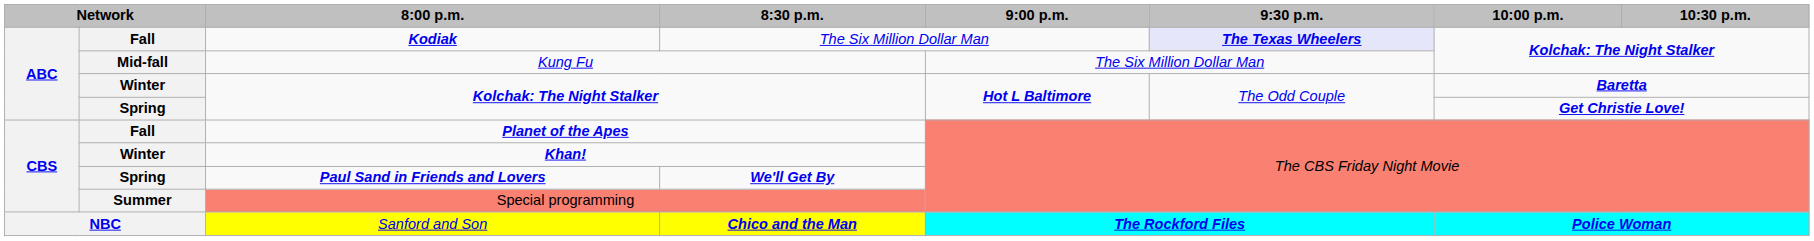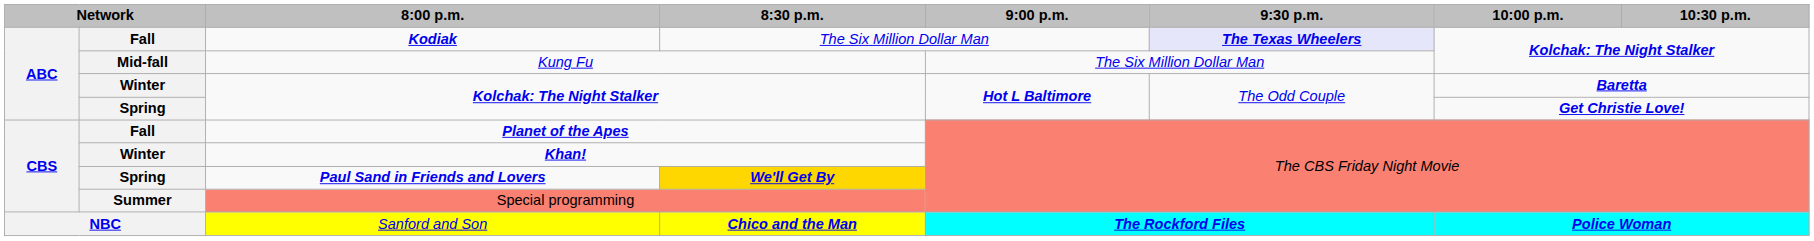(792, 177) no background -> (792, 177) gold background
